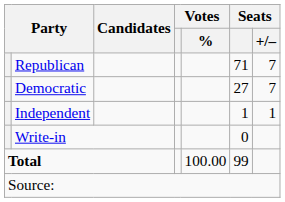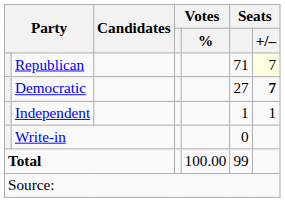(272, 64) no background -> (272, 64) lightyellow background
(272, 88) normal -> (272, 88) bold
